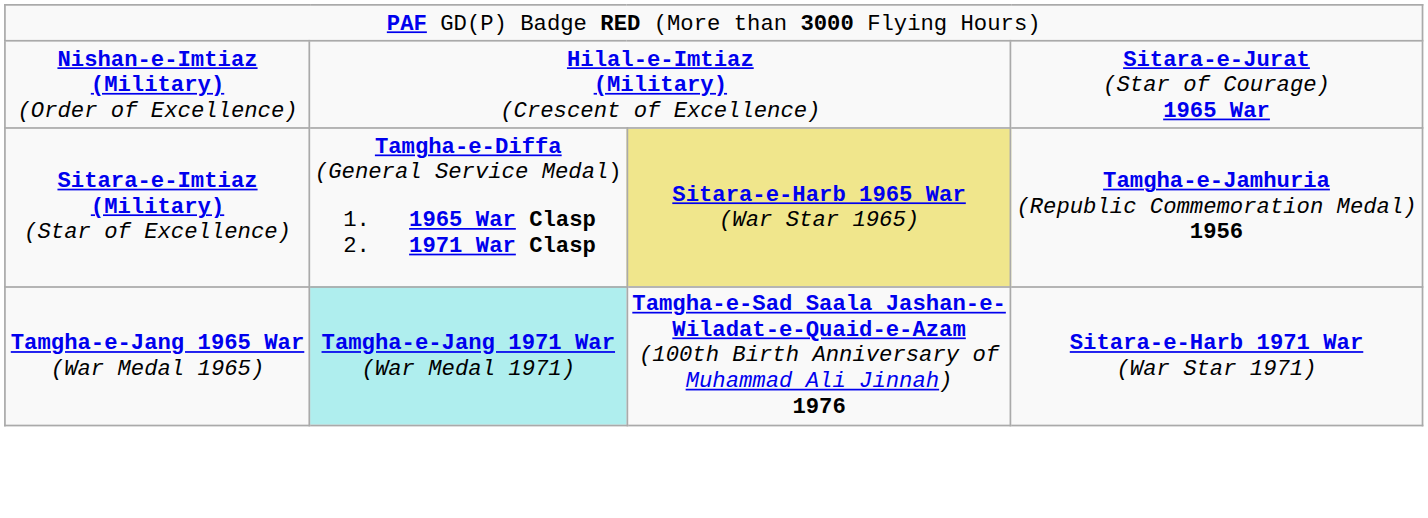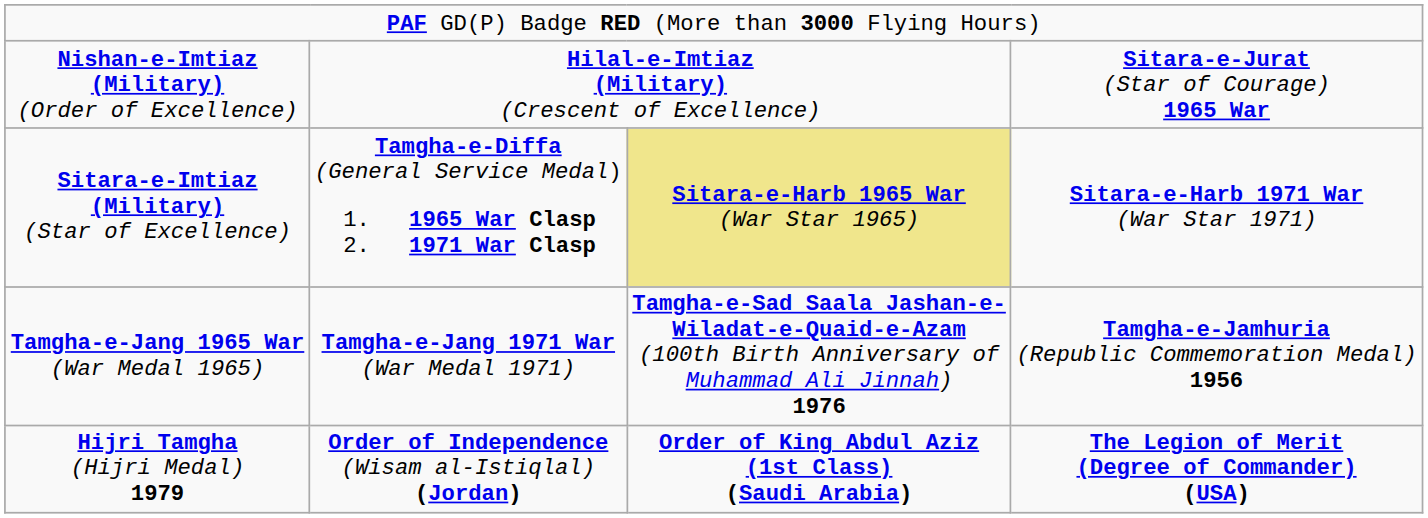(1217, 207) Tamgha-e-Jamhuria (Republic Commemoration Medal) 1956 -> (1217, 207) Sitara-e-Harb 1971 War (War Star 1971)
(468, 356) paleturquoise background -> (468, 356) no background
(1217, 356) Sitara-e-Harb 1971 War (War Star 1971) -> (1217, 356) Tamgha-e-Jamhuria (Republic Commemoration Medal) 1956
+ row: (158, 469)
